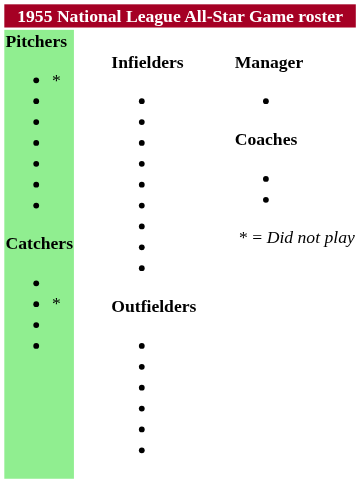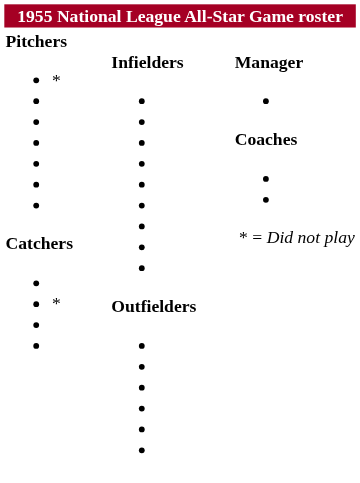(39, 193) lightgreen background -> (39, 193) no background
